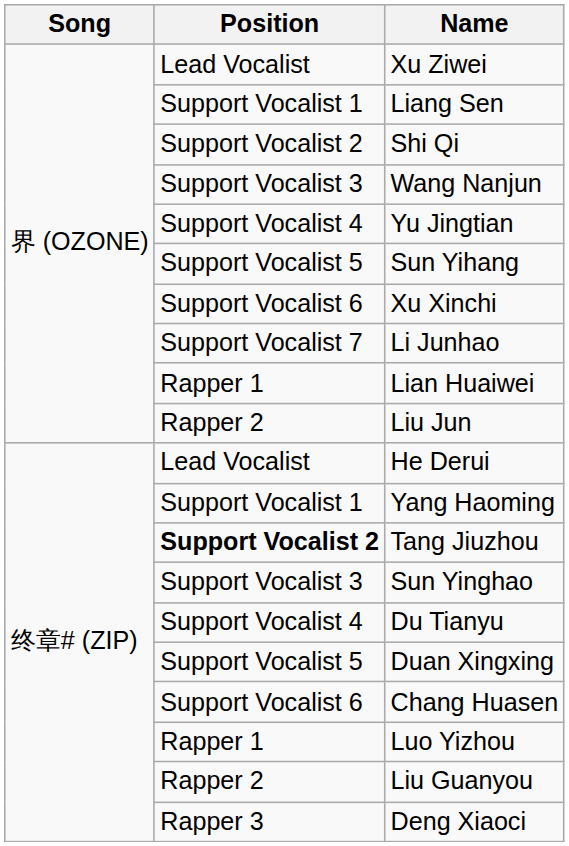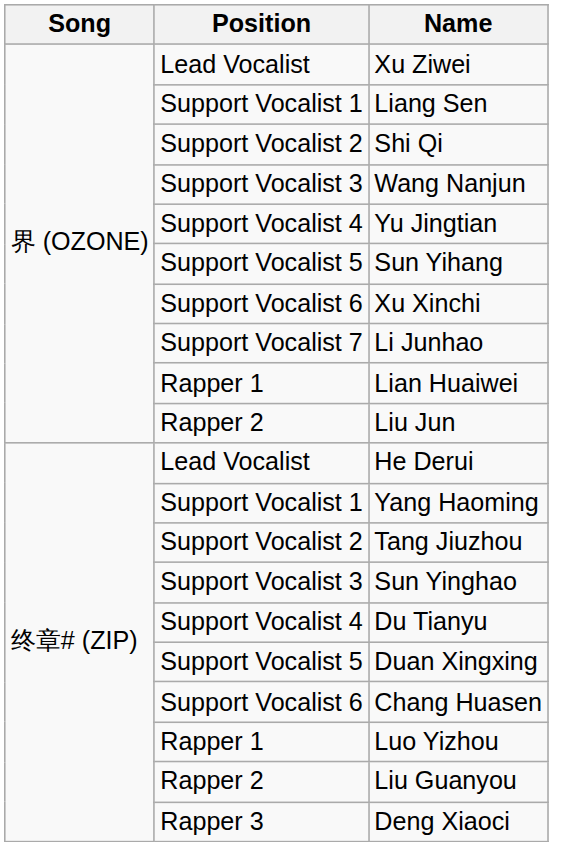(270, 542) bold -> (262, 542) normal
